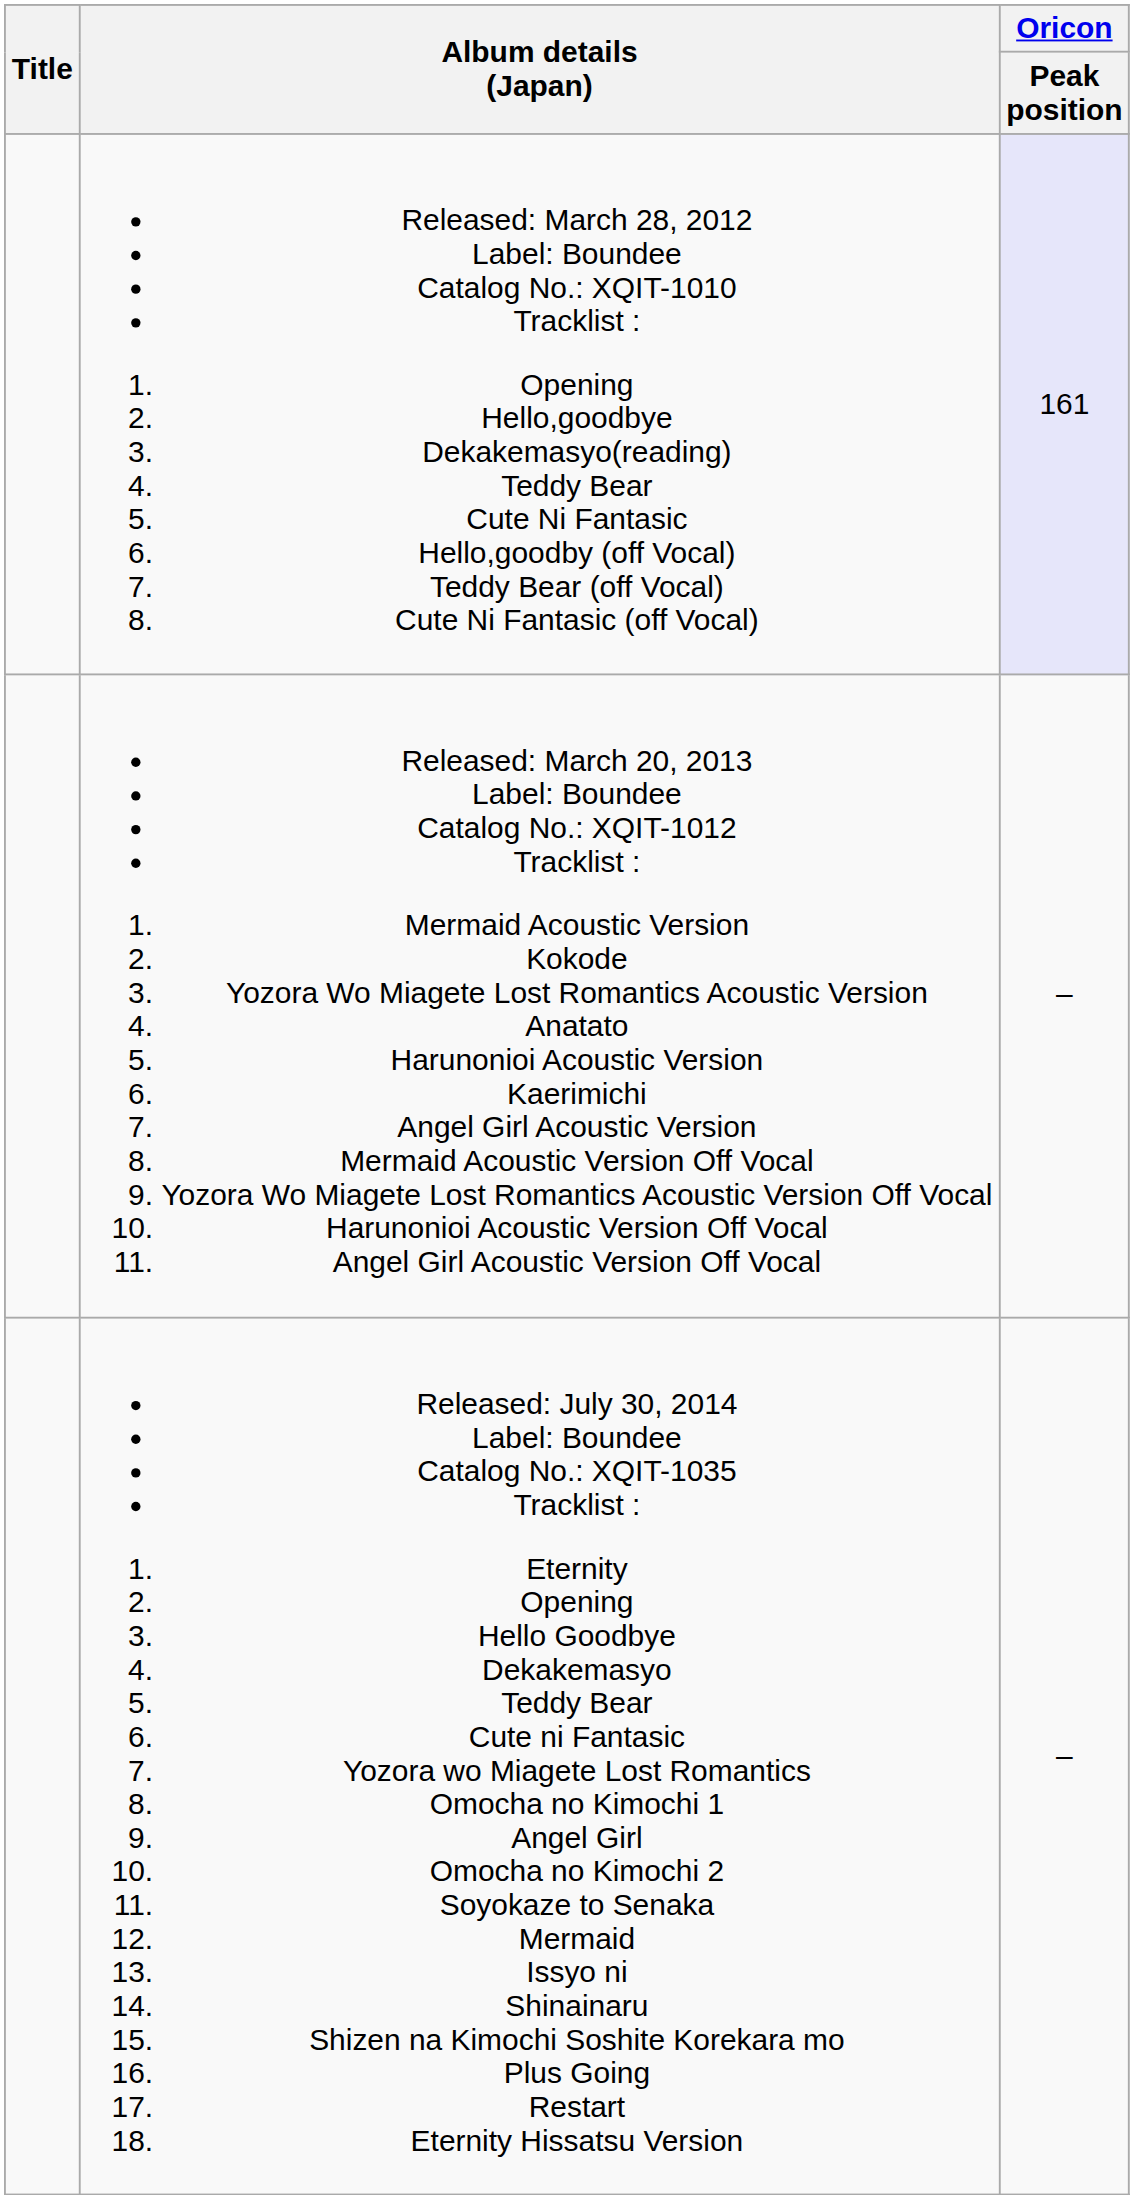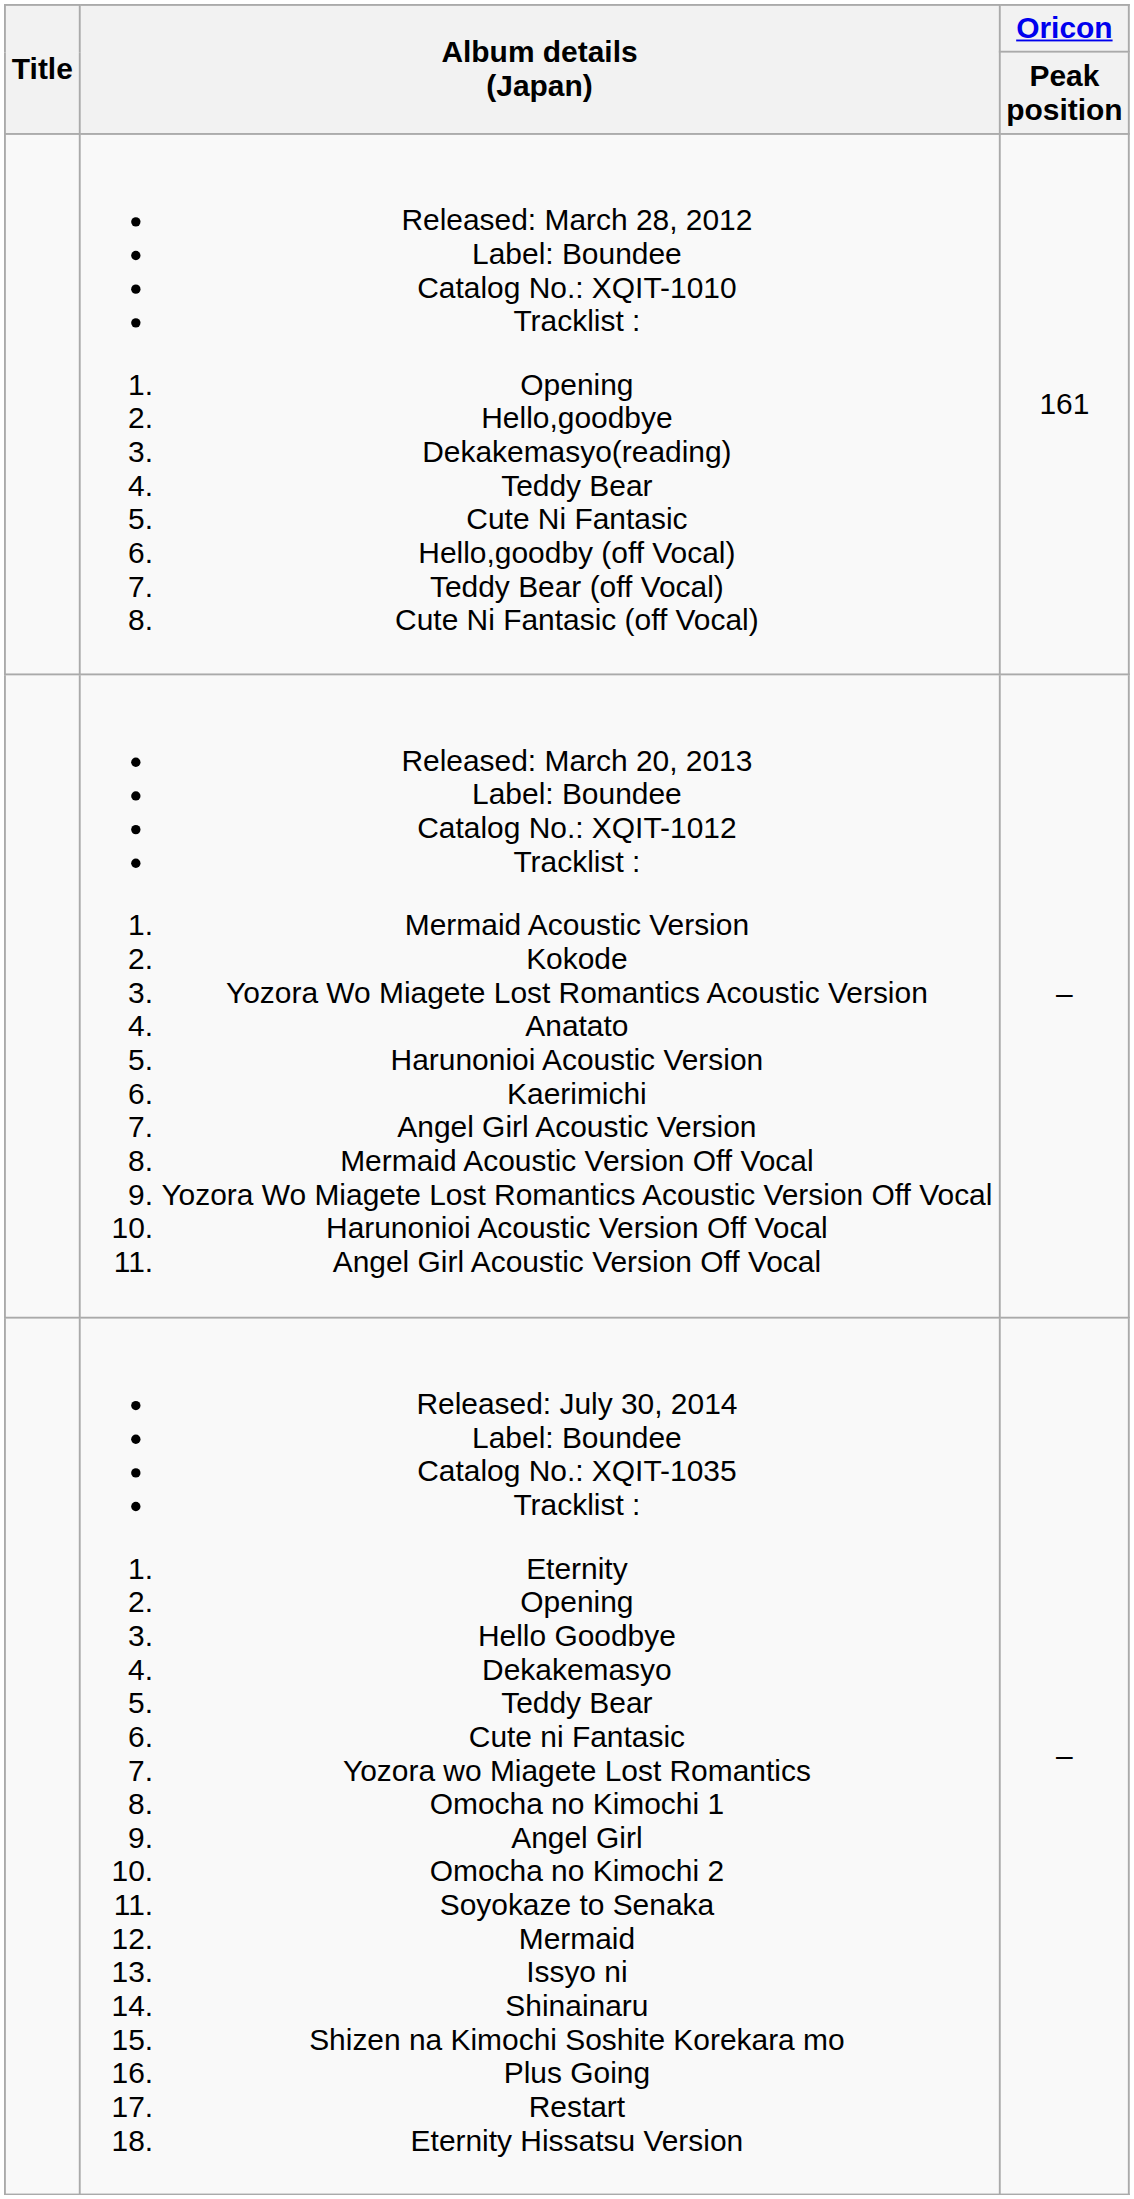(1064, 403) lavender background -> (1064, 403) no background
